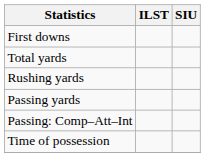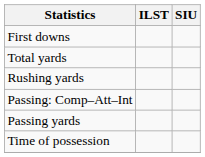rows swapped: (44, 99) <-> (70, 120)
